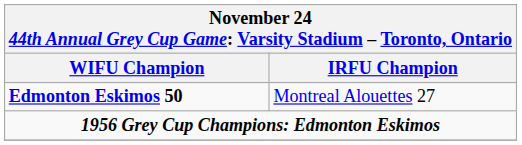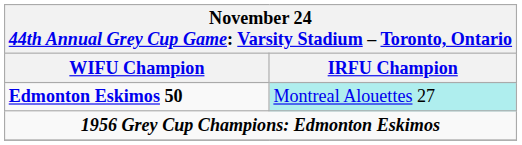(354, 96) no background -> (354, 96) paleturquoise background
